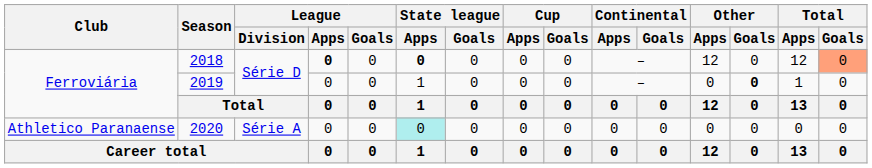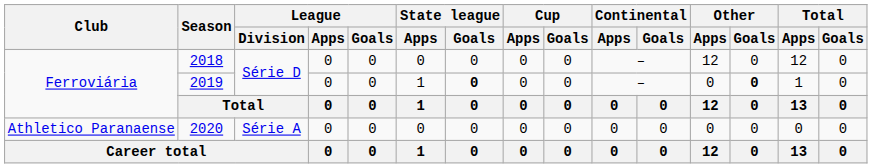(328, 61) bold -> (328, 61) normal
(421, 61) bold -> (421, 61) normal
(843, 61) lightsalmon background -> (843, 61) no background
(474, 84) normal -> (474, 84) bold
(421, 129) paleturquoise background -> (421, 129) no background
